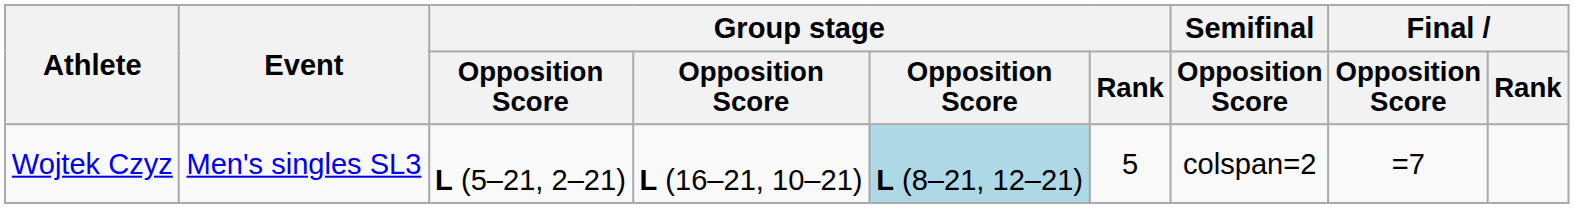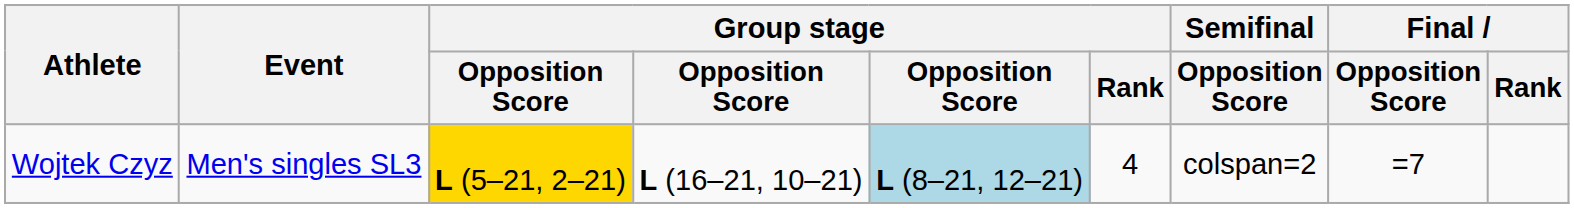(530, 180) no background -> (530, 180) gold background
(1130, 164) 5 -> (1130, 164) 4
